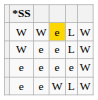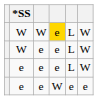(71, 67) e -> (71, 67) L
(71, 85) L -> (71, 85) e
(85, 85) W -> (85, 85) e
